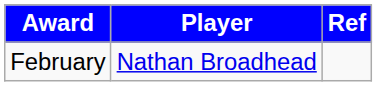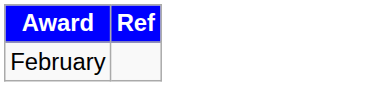- column: (217, 23)
